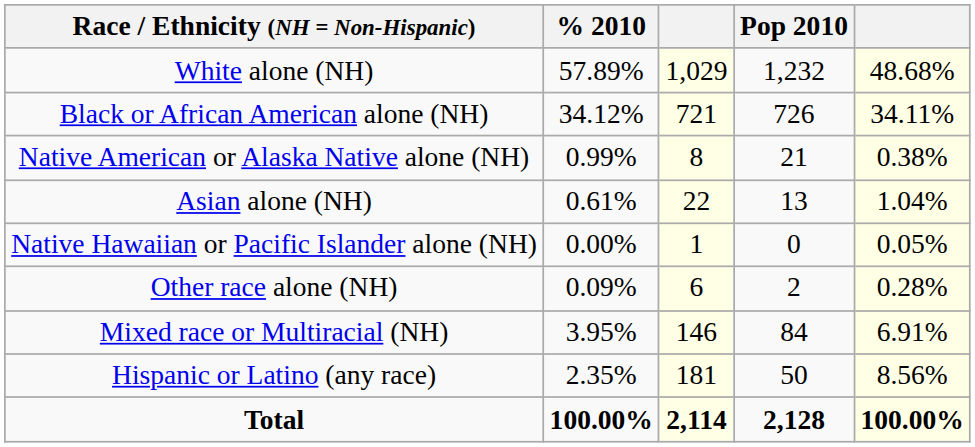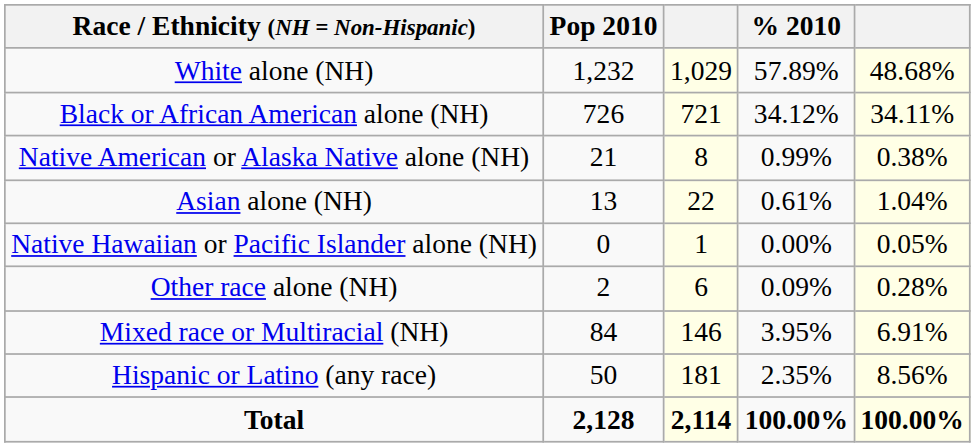columns swapped: (794, 26) <-> (601, 26)
